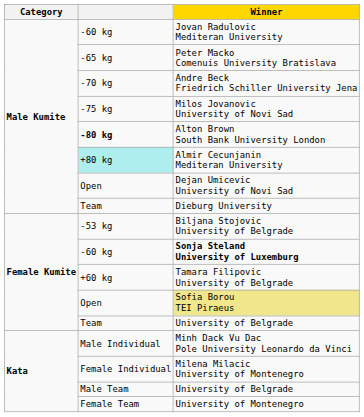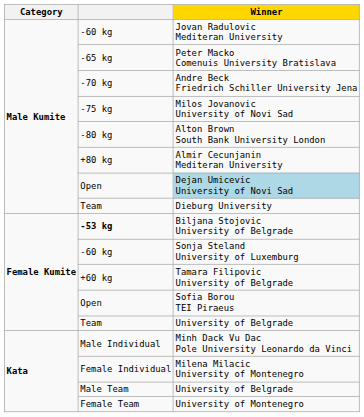(96, 134) bold -> (96, 134) normal
(96, 160) paleturquoise background -> (96, 160) no background
(234, 185) no background -> (234, 185) lightblue background
(96, 226) normal -> (96, 226) bold
(237, 251) bold -> (237, 251) normal
(205, 303) khaki background -> (205, 303) no background
